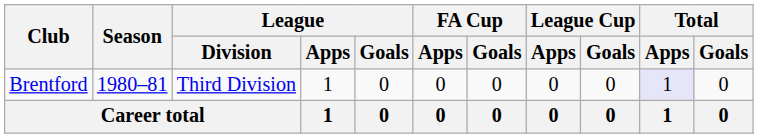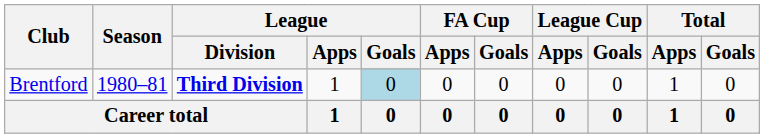(236, 84) normal -> (240, 84) bold
(384, 84) no background -> (391, 84) lightblue background
(667, 84) lavender background -> (674, 84) no background
